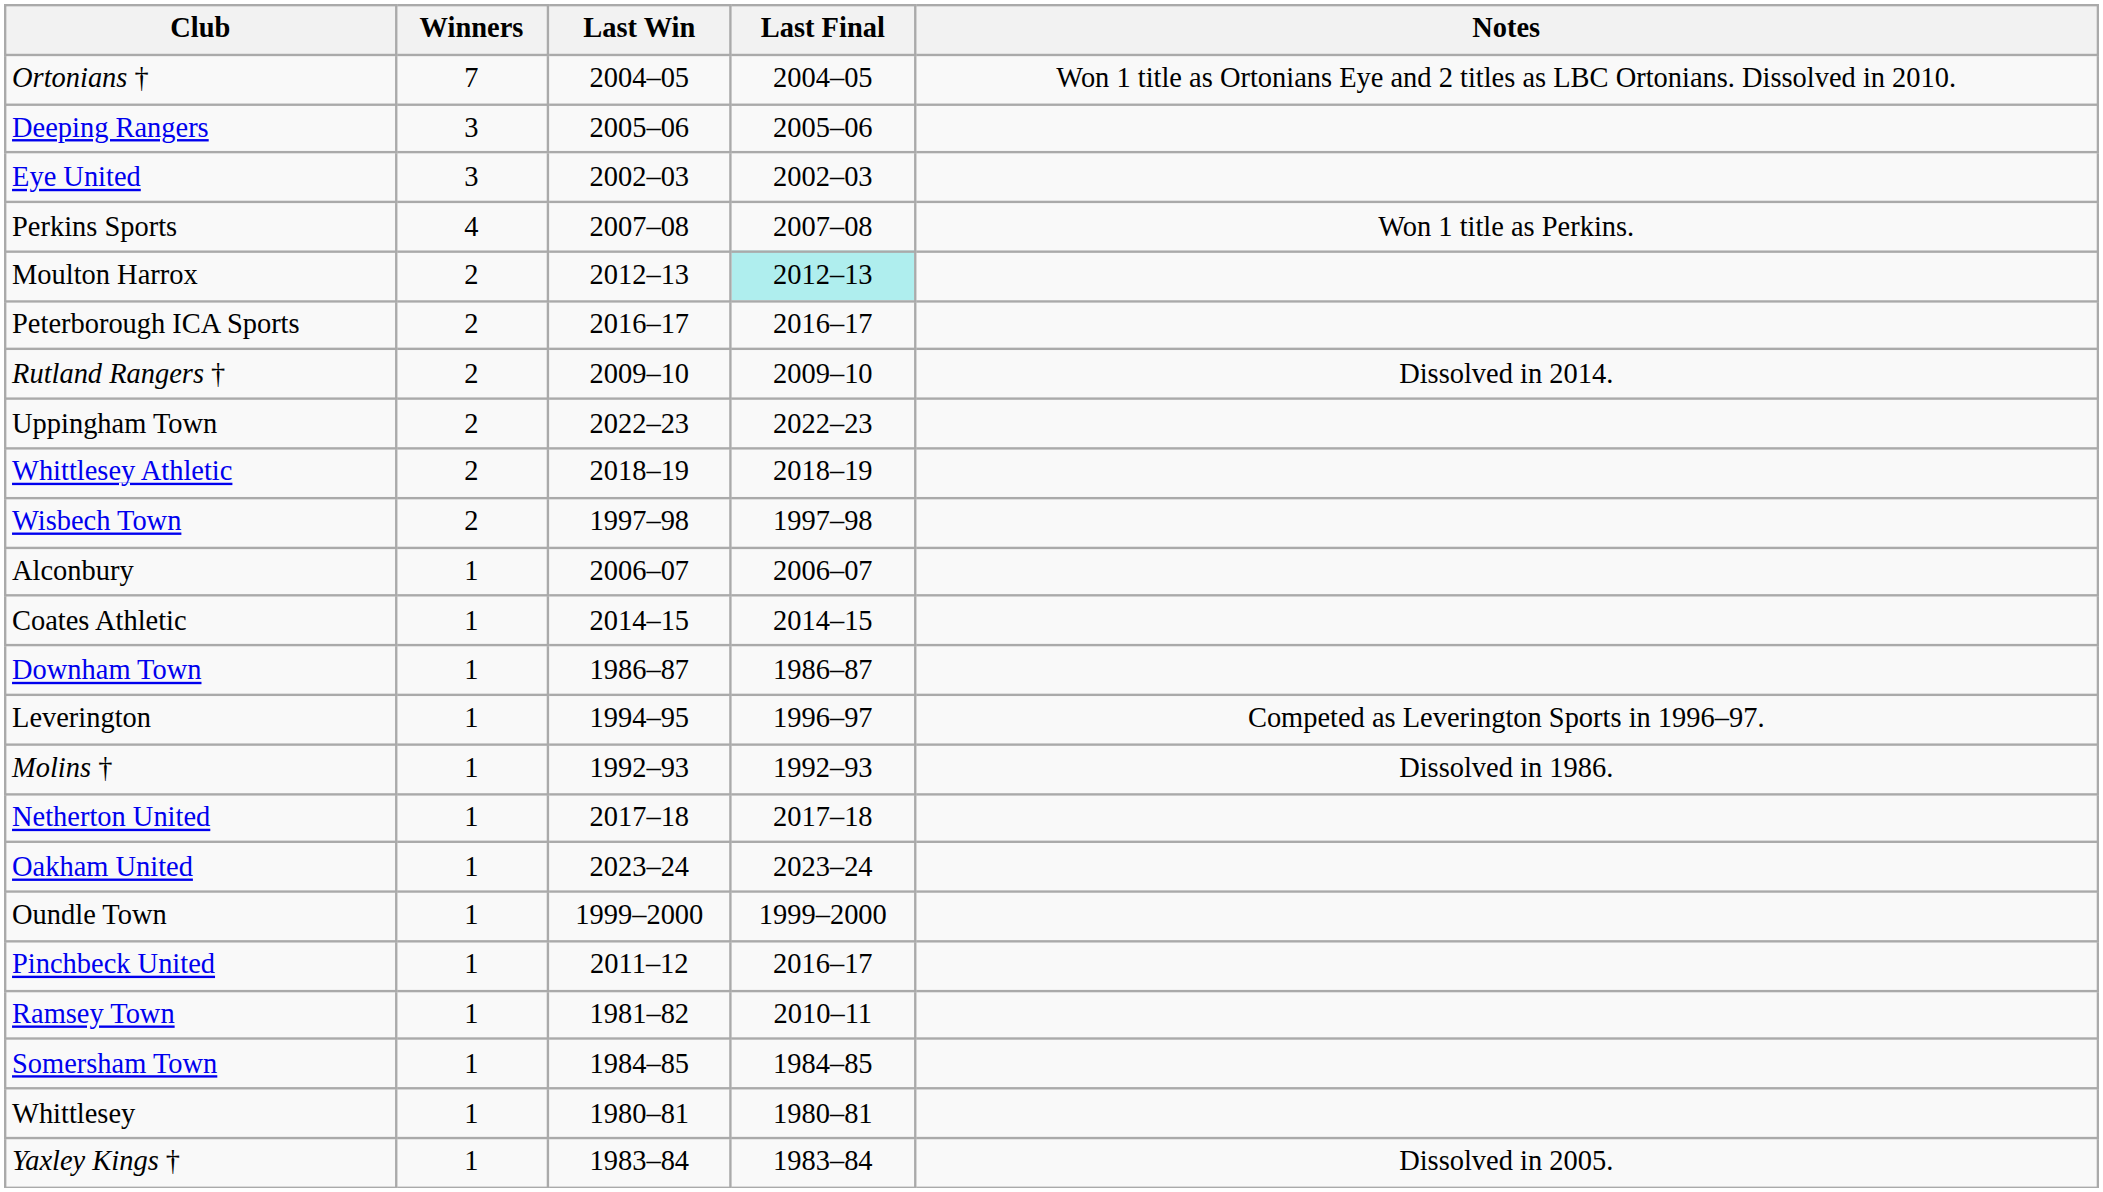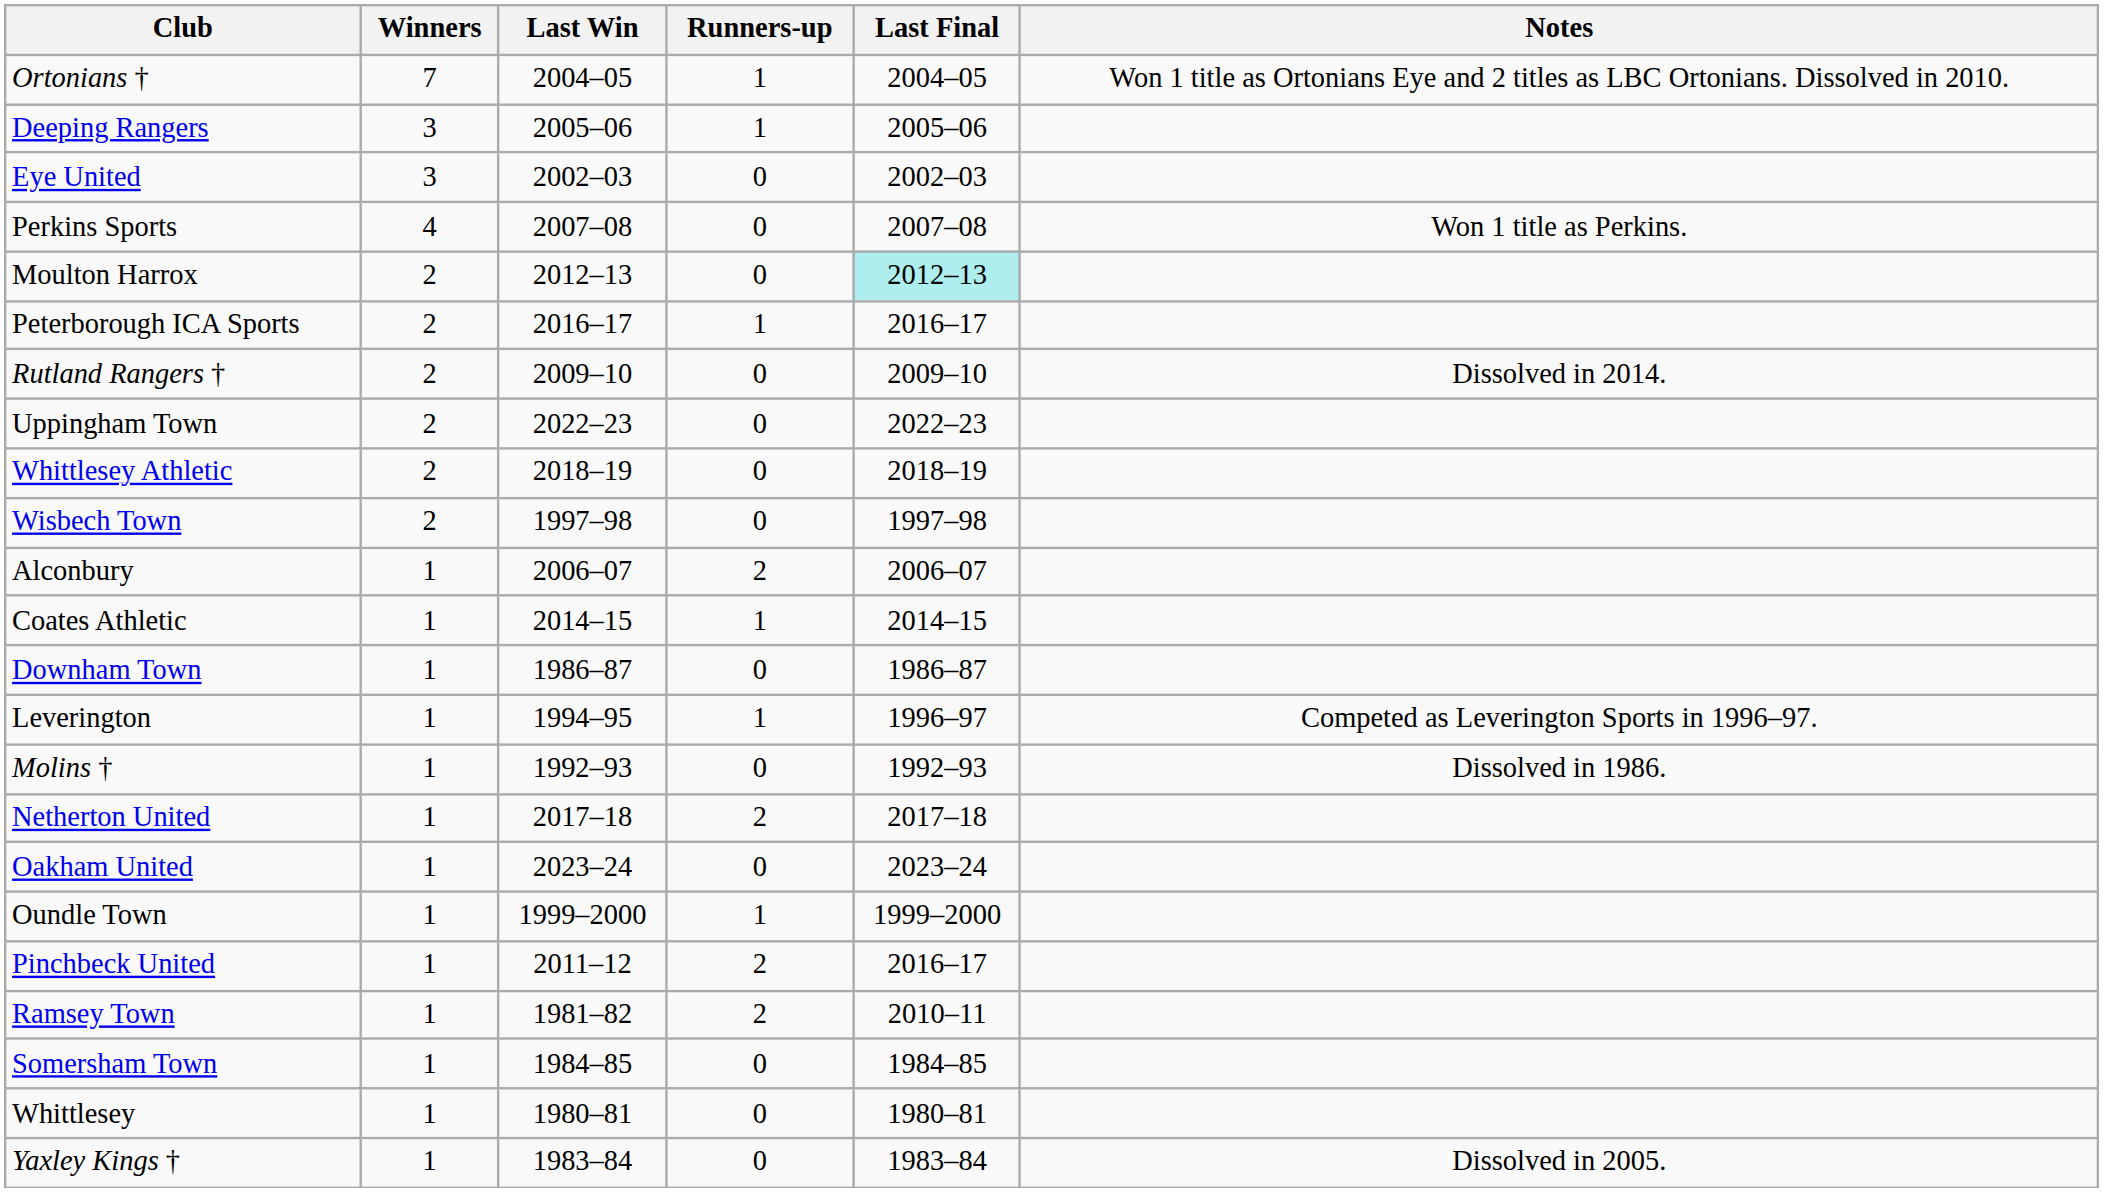+ column: (760, 29)
